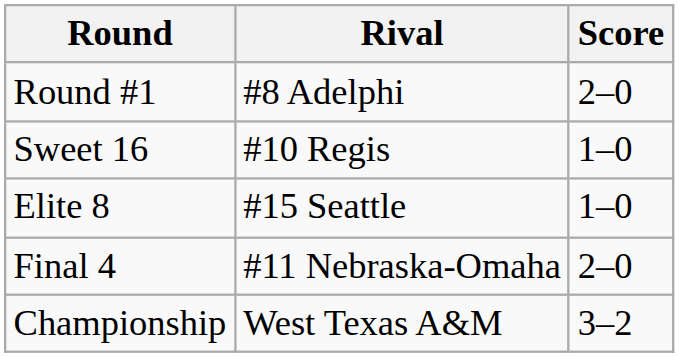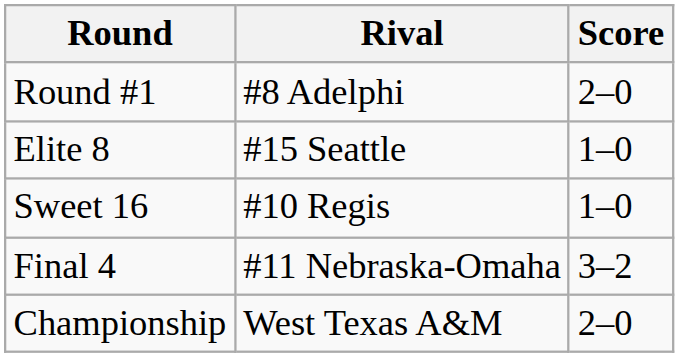rows swapped: (81, 149) <-> (62, 206)
(605, 264) 2–0 -> (605, 264) 3–2
(605, 322) 3–2 -> (605, 322) 2–0
